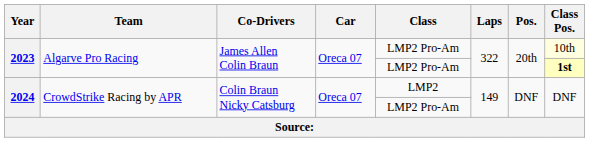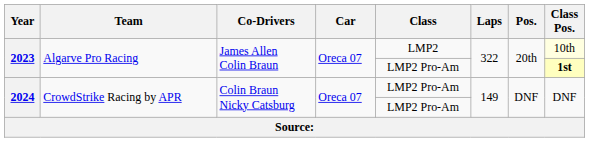(423, 48) LMP2 Pro-Am -> (423, 48) LMP2
(423, 87) LMP2 -> (423, 87) LMP2 Pro-Am
